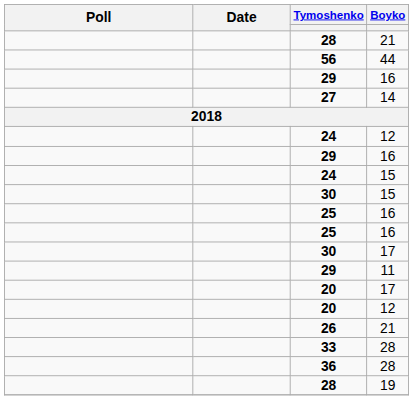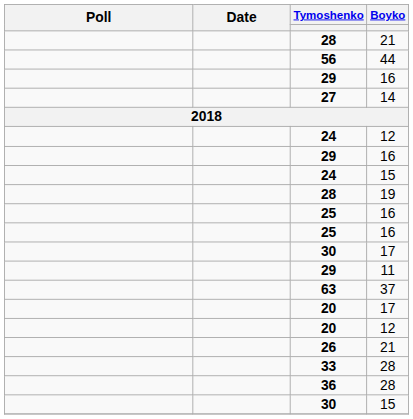rows swapped: (329, 385) <-> (329, 194)
+ row: (329, 289)
